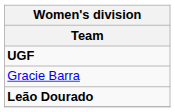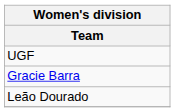(21, 56) bold -> (21, 56) normal
(50, 96) bold -> (48, 96) normal
